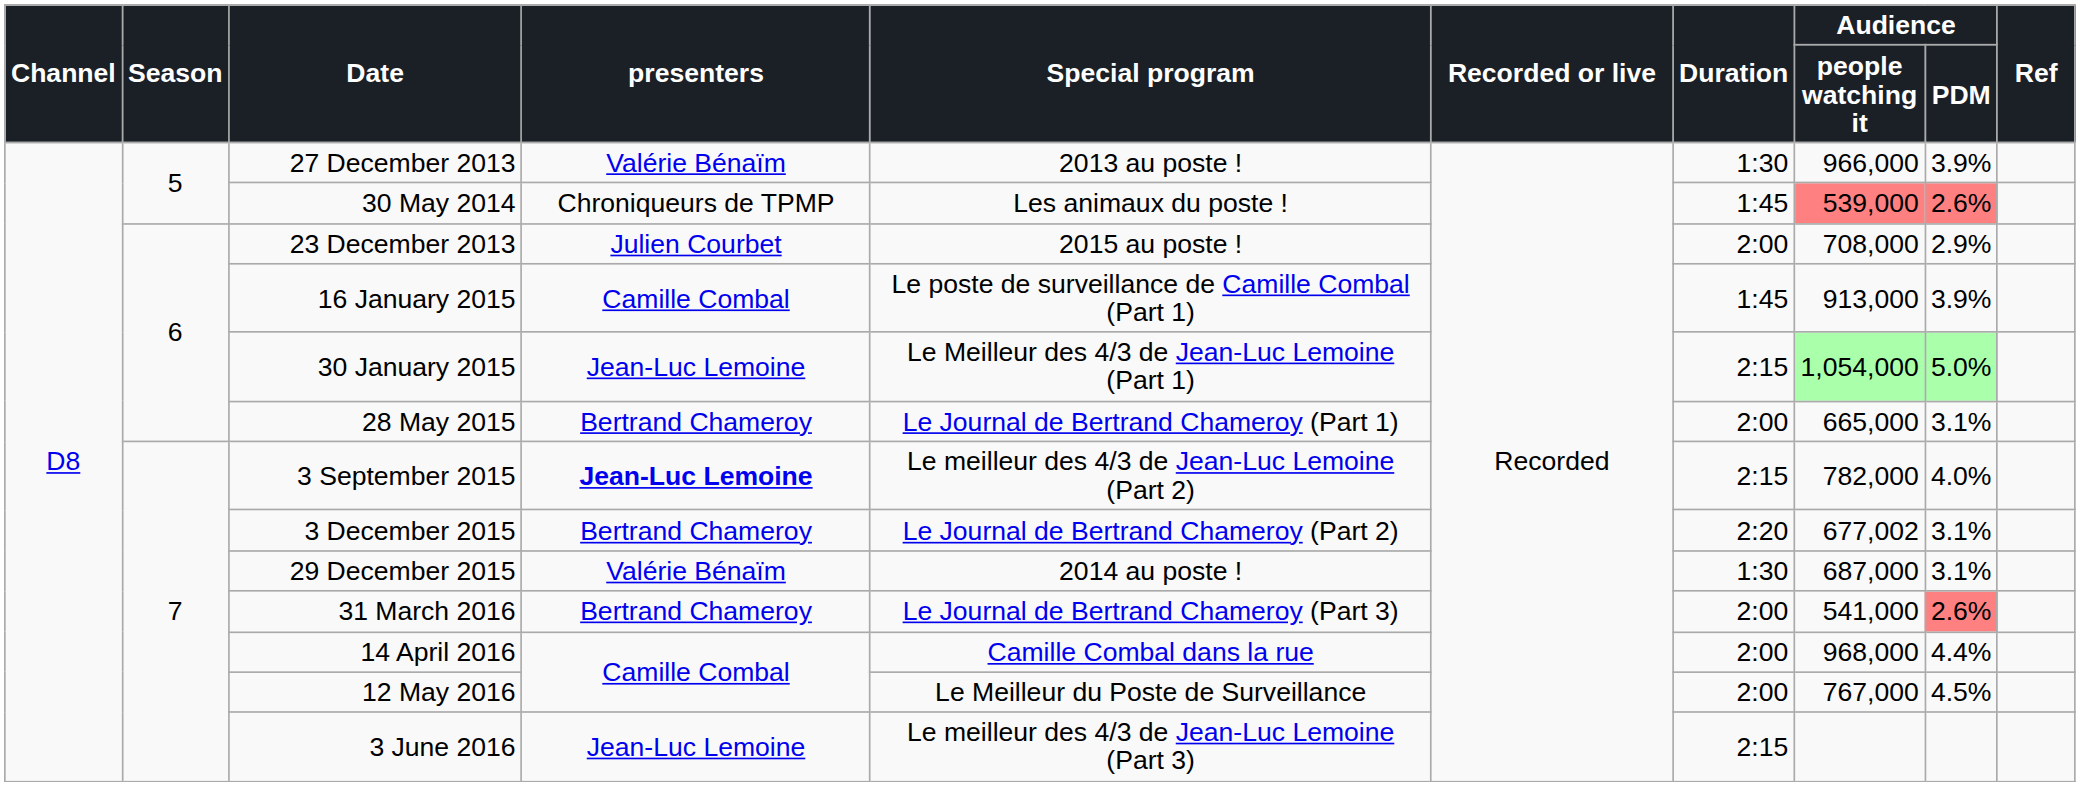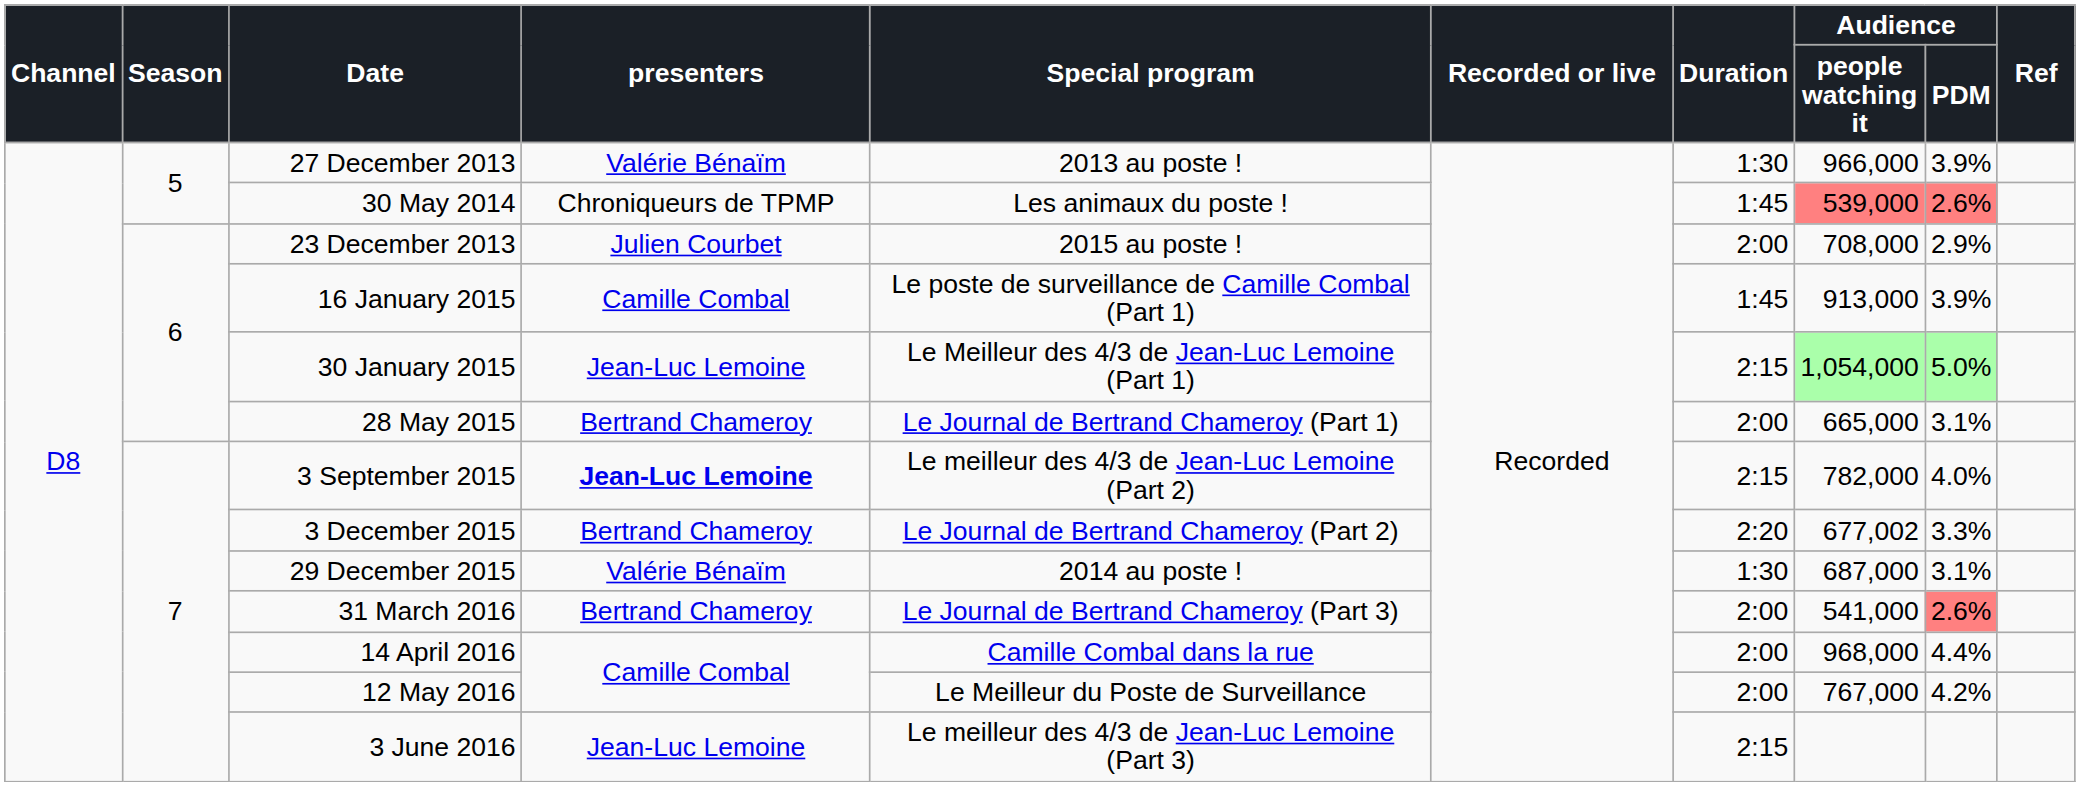(1961, 530) 3.1% -> (1961, 530) 3.3%
(1961, 692) 4.5% -> (1961, 692) 4.2%
